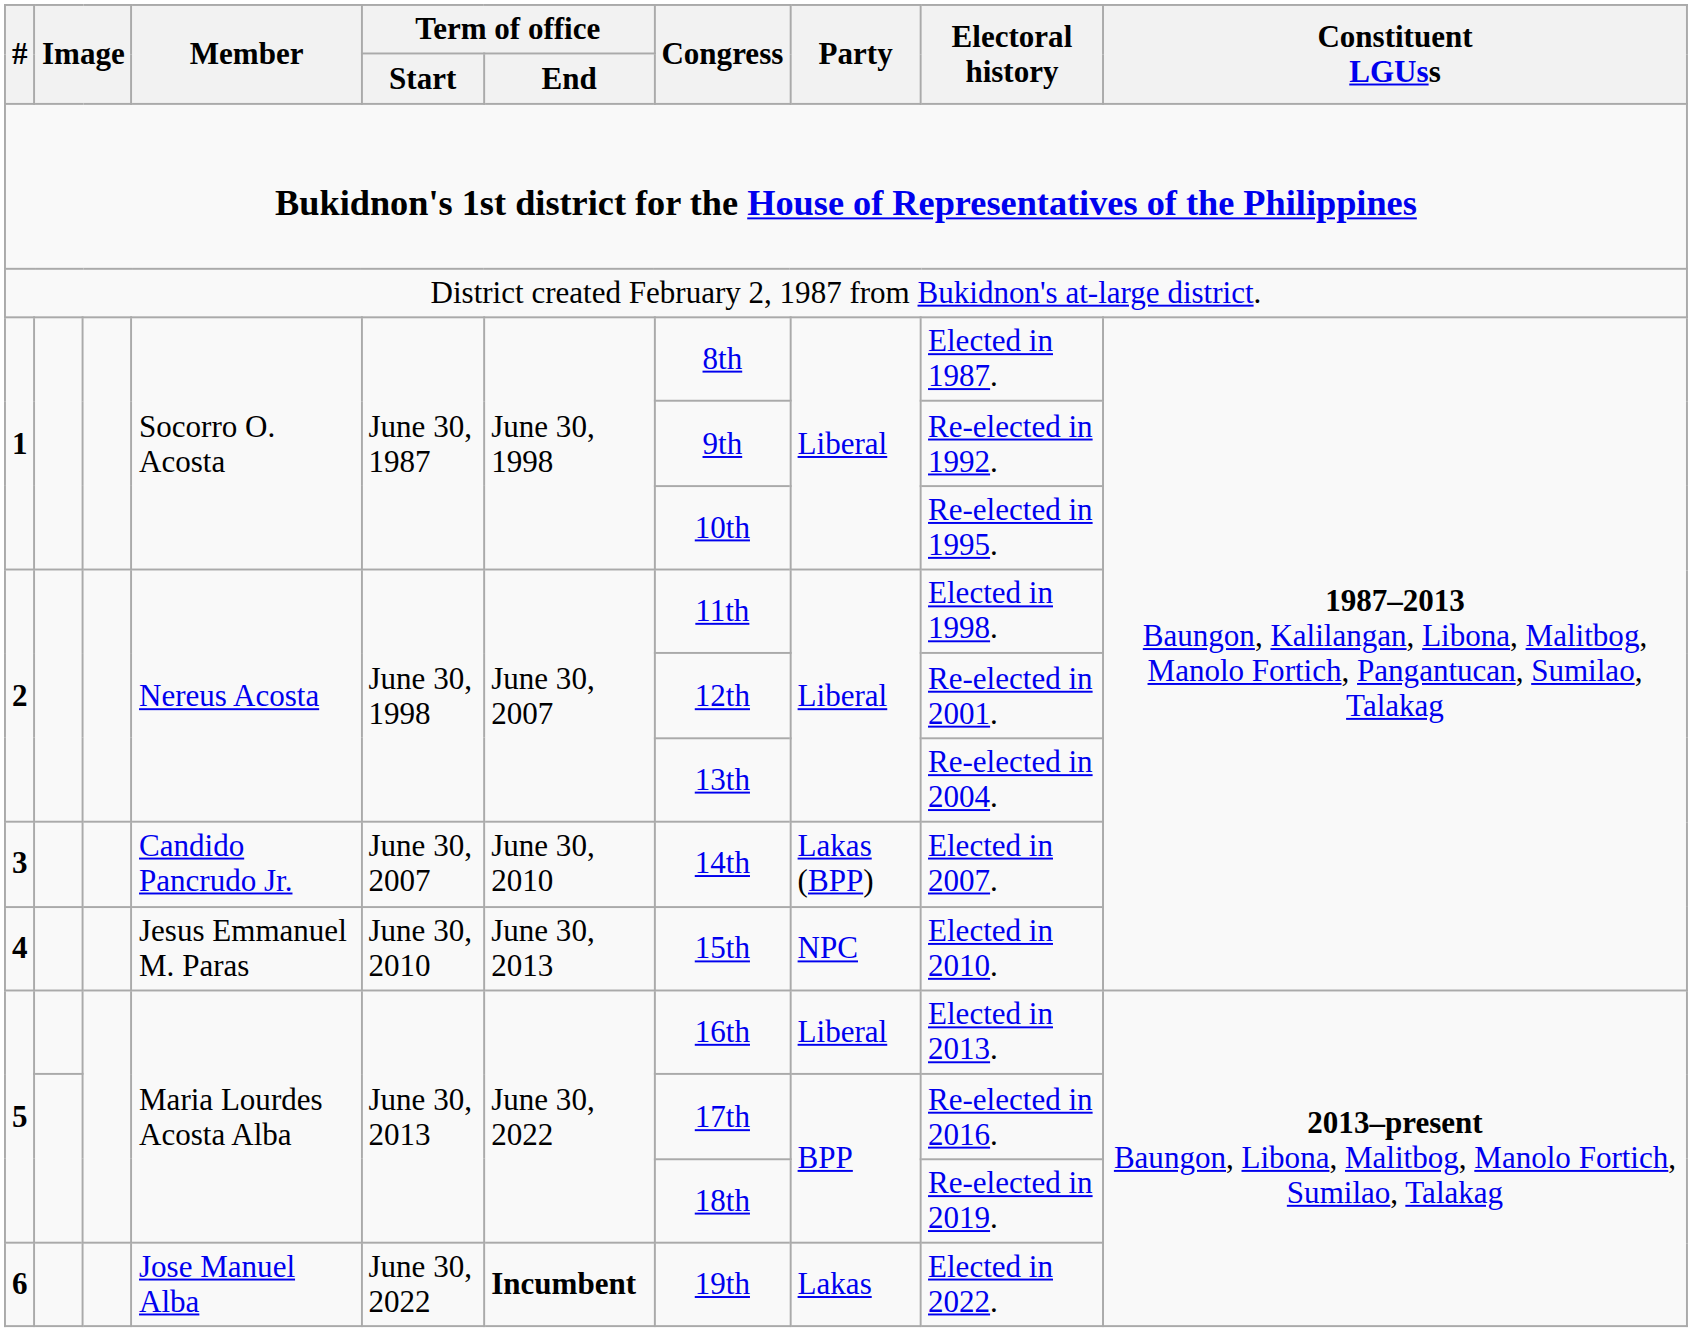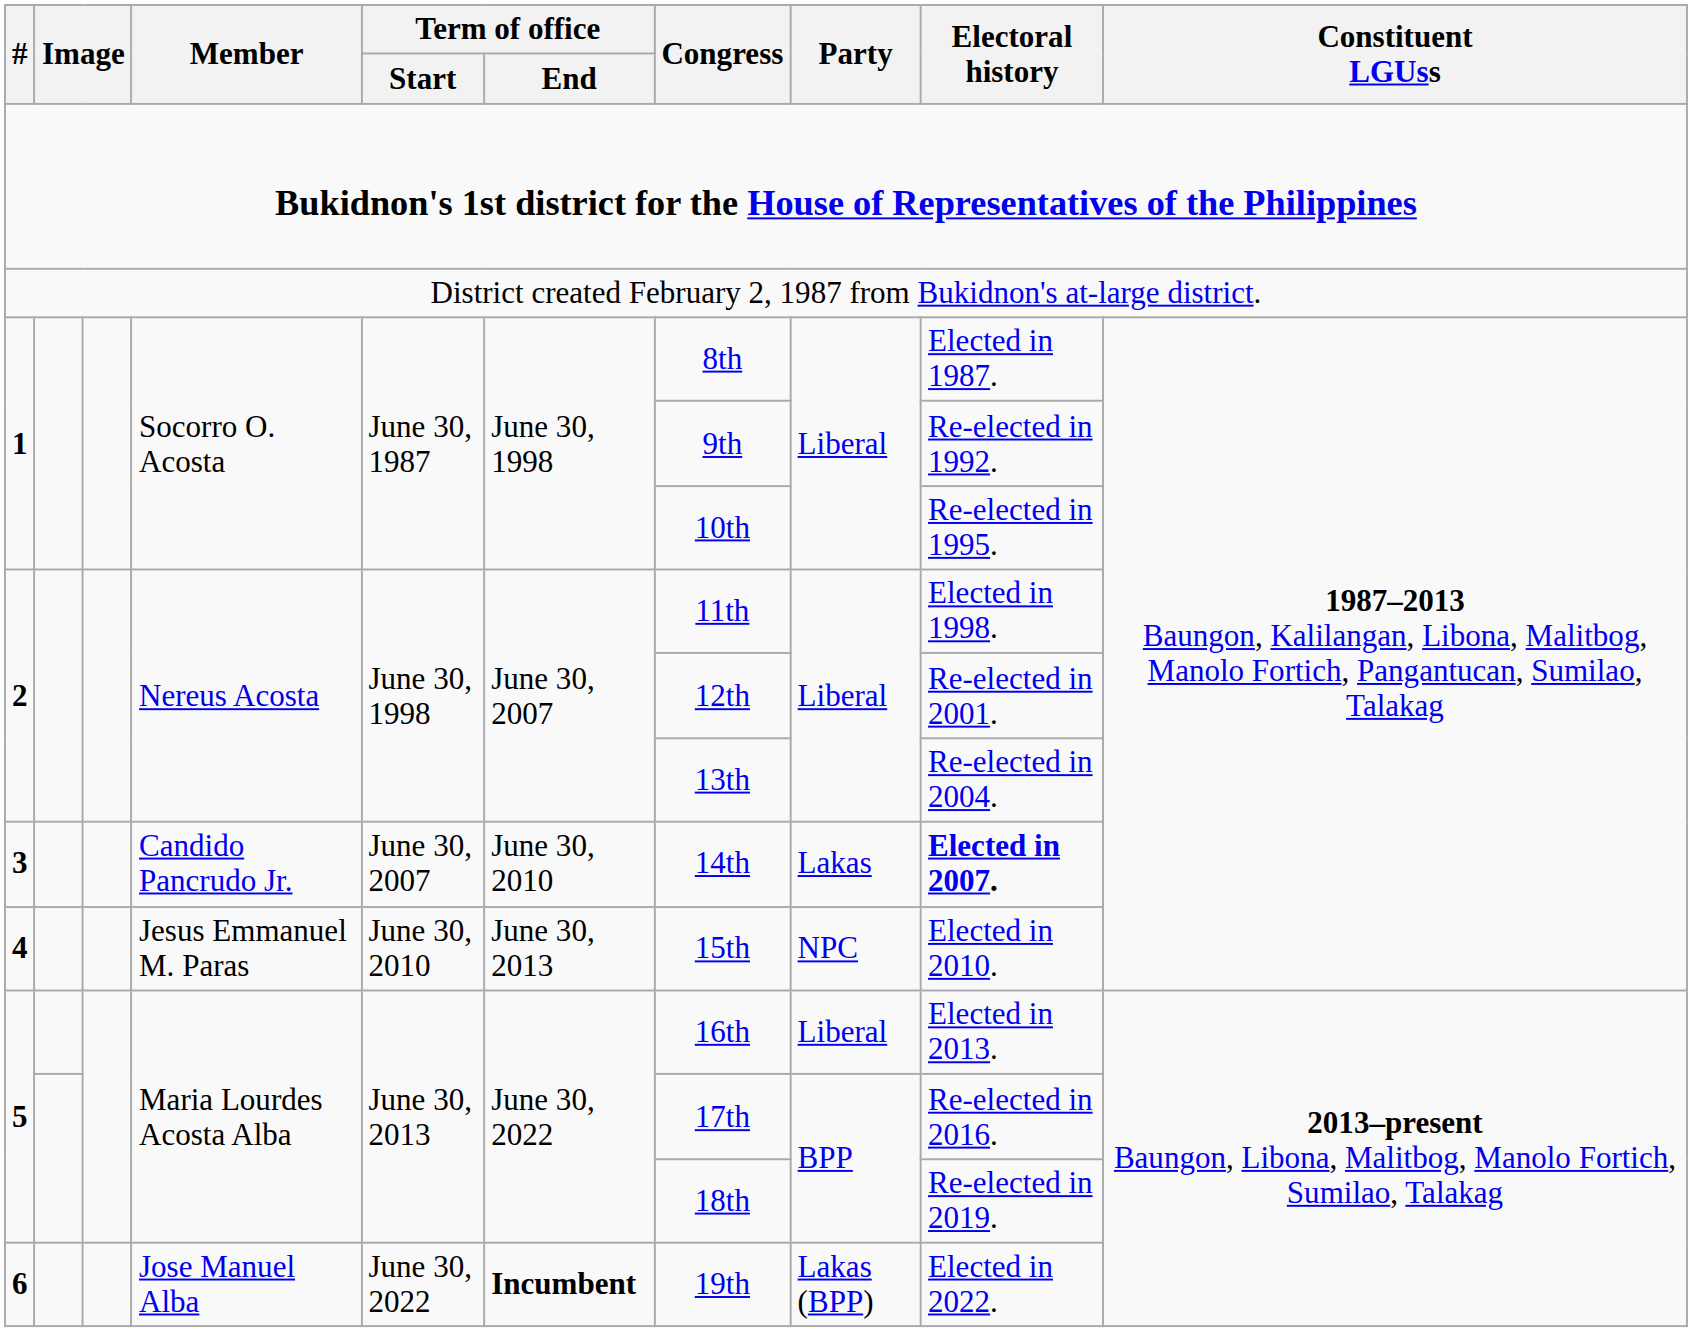(836, 863) Lakas (BPP) -> (835, 863) Lakas
(991, 863) normal -> (994, 863) bold
(835, 1284) Lakas -> (836, 1284) Lakas (BPP)
